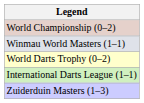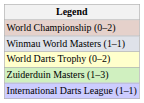(72, 75) International Darts League (1–1) -> (58, 75) Zuiderduin Masters (1–3)
(58, 91) Zuiderduin Masters (1–3) -> (72, 91) International Darts League (1–1)
